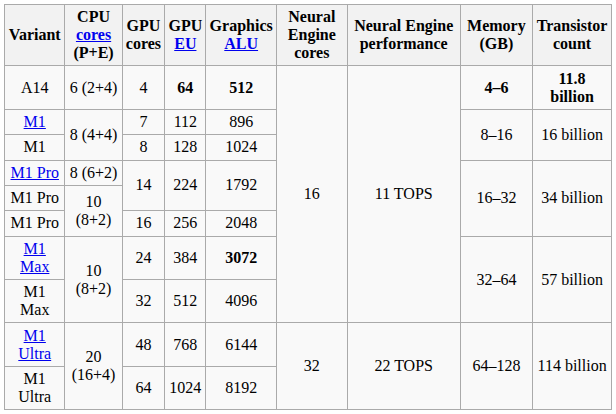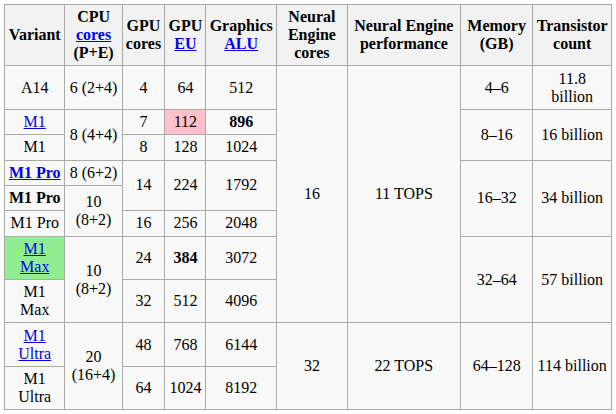(185, 87) bold -> (185, 87) normal
(241, 87) bold -> (241, 87) normal
(496, 87) bold -> (497, 87) normal
(572, 87) bold -> (572, 87) normal
(185, 121) no background -> (185, 121) pink background
(241, 121) normal -> (241, 121) bold
(35, 172) normal -> (35, 172) bold
(35, 198) normal -> (35, 198) bold
(35, 257) no background -> (35, 257) lightgreen background
(185, 257) normal -> (185, 257) bold
(241, 257) bold -> (241, 257) normal
